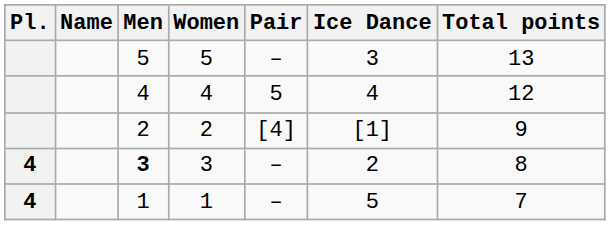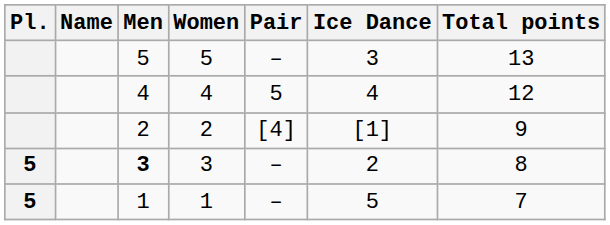(30, 166) 4 -> (30, 166) 5
(30, 202) 4 -> (30, 202) 5
